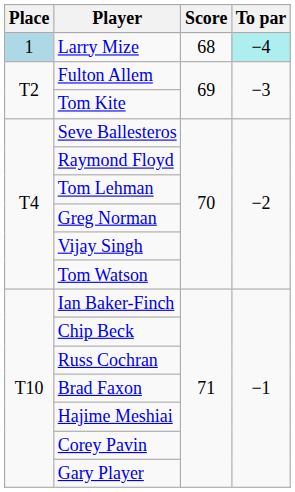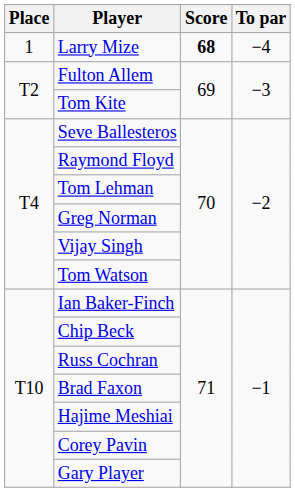(29, 47) lightblue background -> (29, 47) no background
(206, 47) normal -> (206, 47) bold
(261, 47) paleturquoise background -> (261, 47) no background
